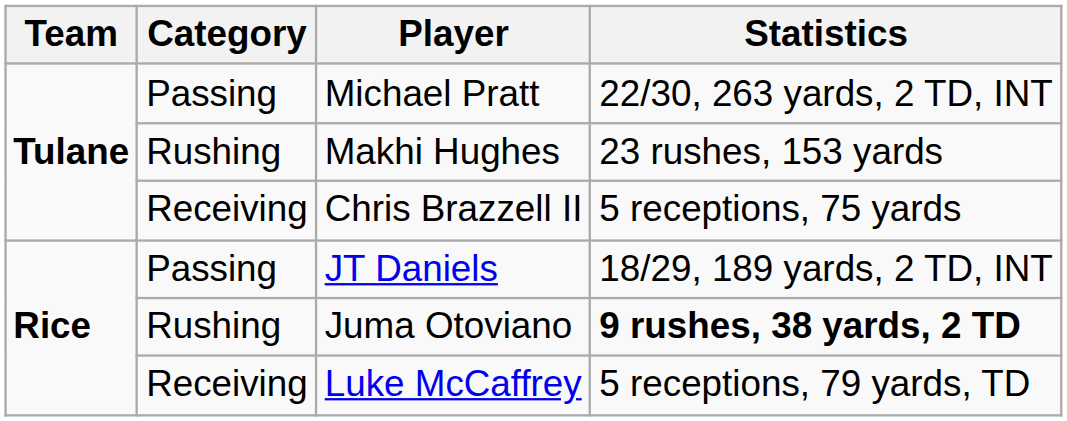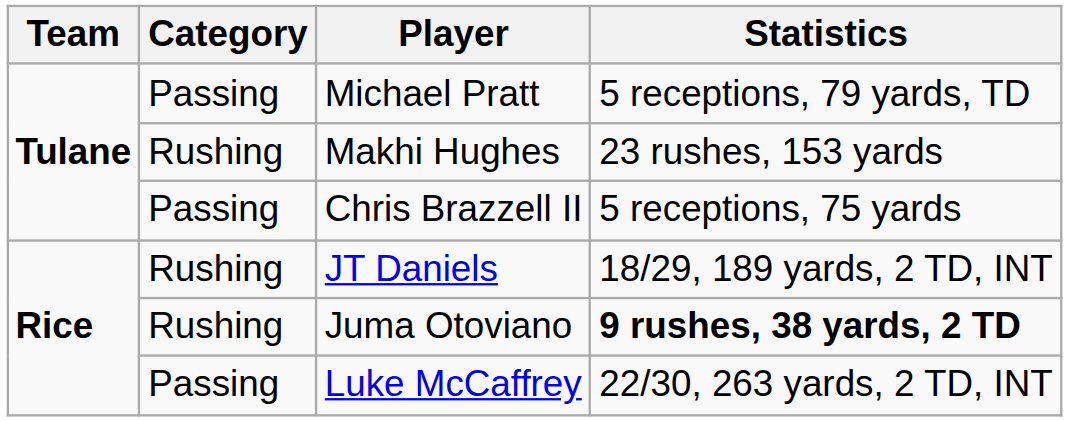(826, 92) 22/30, 263 yards, 2 TD, INT -> (815, 92) 5 receptions, 79 yards, TD
(227, 209) Receiving -> (214, 209) Passing
(212, 267) Passing -> (216, 267) Rushing
(227, 384) Receiving -> (214, 384) Passing
(815, 384) 5 receptions, 79 yards, TD -> (826, 384) 22/30, 263 yards, 2 TD, INT
